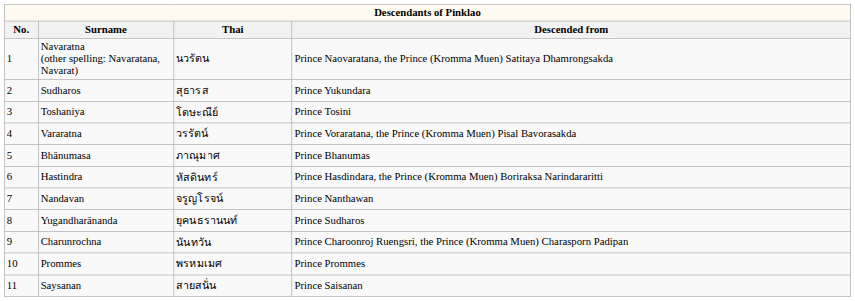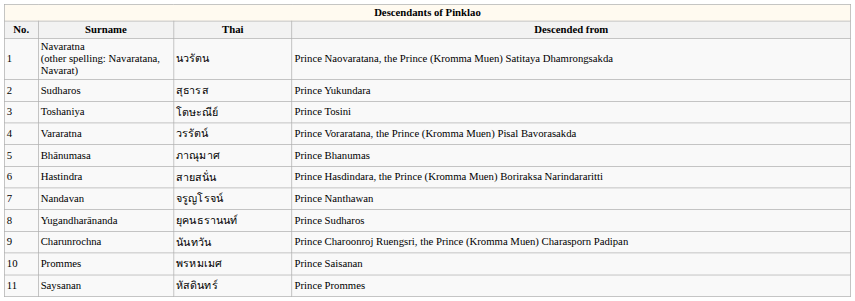(197, 177) หัสดินทร์ -> (196, 177) สายสนั่น
(330, 263) Prince Prommes -> (329, 263) Prince Saisanan
(196, 286) สายสนั่น -> (197, 286) หัสดินทร์
(329, 285) Prince Saisanan -> (330, 285) Prince Prommes
